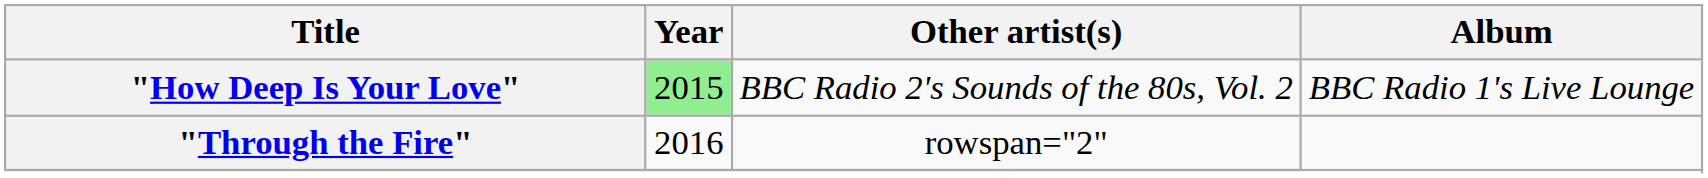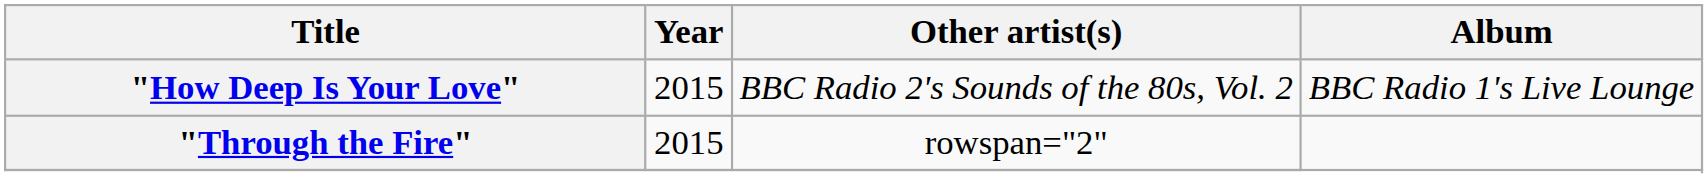(689, 87) lightgreen background -> (689, 87) no background
(689, 142) 2016 -> (689, 142) 2015
